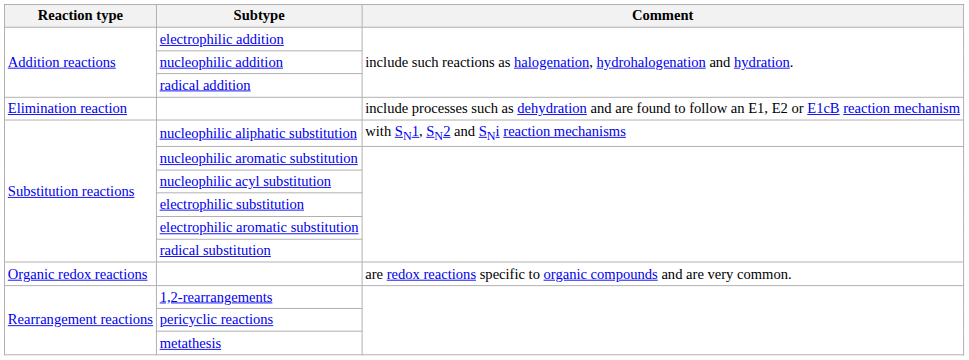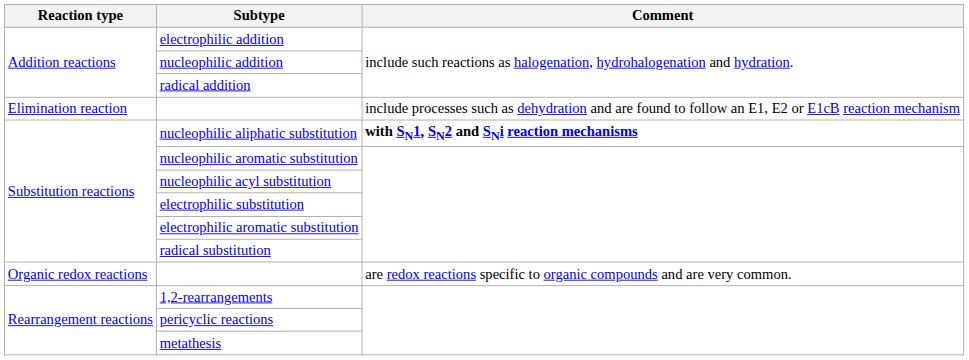(496, 133) normal -> (502, 133) bold
